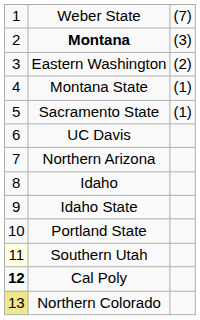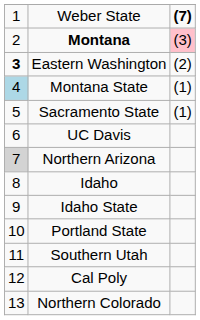(183, 16) normal -> (183, 16) bold
(183, 40) no background -> (183, 40) pink background
(16, 64) normal -> (16, 64) bold
(16, 88) no background -> (16, 88) lightblue background
(16, 159) no background -> (16, 159) lightgrey background
(16, 254) lightyellow background -> (16, 254) no background
(16, 278) bold -> (16, 278) normal
(16, 302) khaki background -> (16, 302) no background
